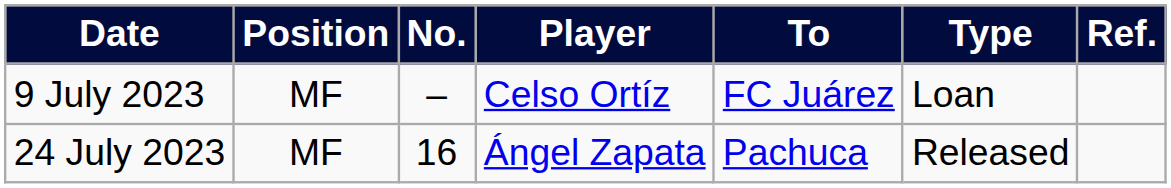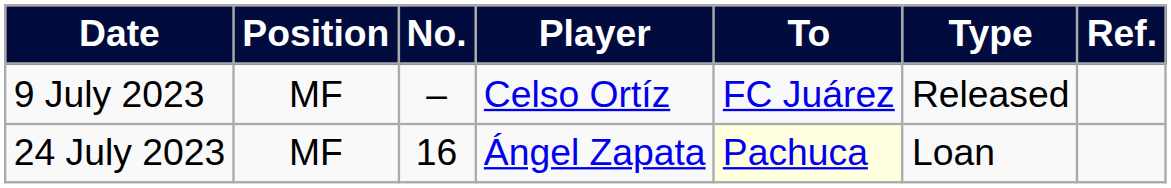(953, 93) Loan -> (991, 93) Released
(795, 152) no background -> (795, 152) lightyellow background
(991, 152) Released -> (953, 152) Loan
